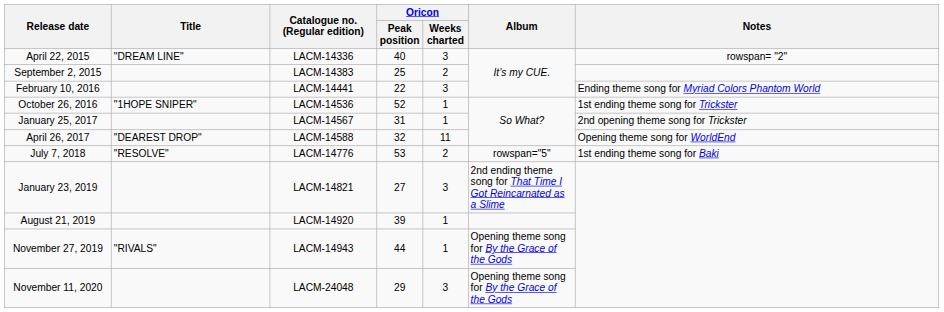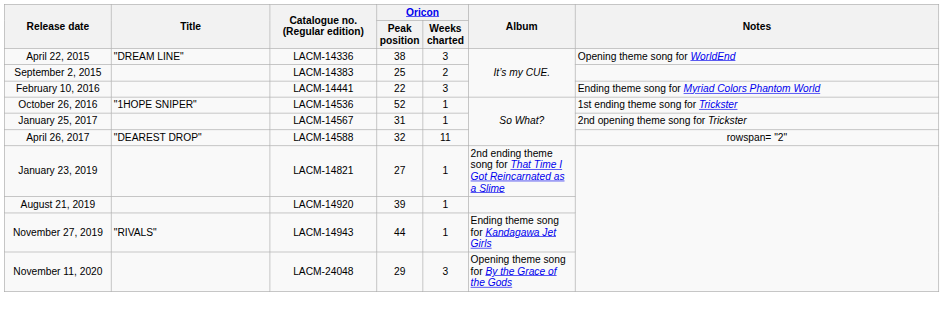(400, 56) 40 -> (400, 56) 38
(757, 56) rowspan= "2" -> (657, 56) Opening theme song for WorldEnd
(657, 137) Opening theme song for WorldEnd -> (757, 137) rowspan= "2"
- row: (58, 154)
(445, 187) 3 -> (445, 171) 1
(518, 248) Opening theme song for By the Grace of the Gods -> (515, 232) Ending theme song for Kandagawa Jet Girls
